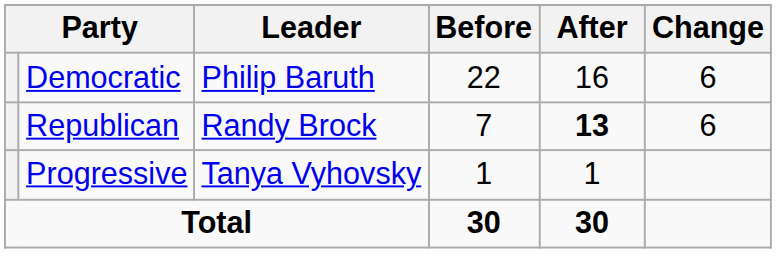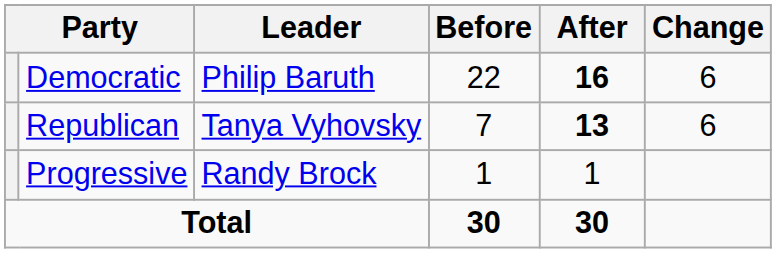(592, 77) normal -> (592, 77) bold
(289, 125) Randy Brock -> (311, 125) Tanya Vyhovsky
(311, 174) Tanya Vyhovsky -> (289, 174) Randy Brock
